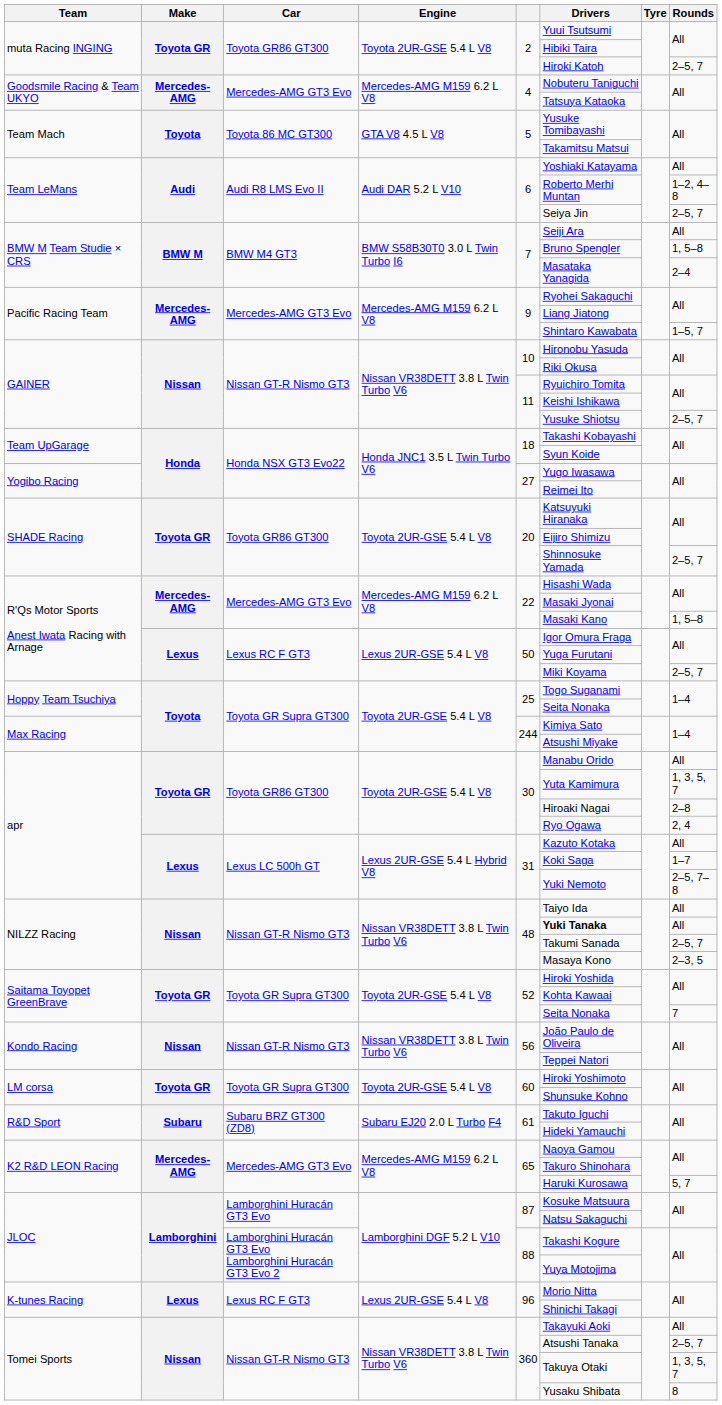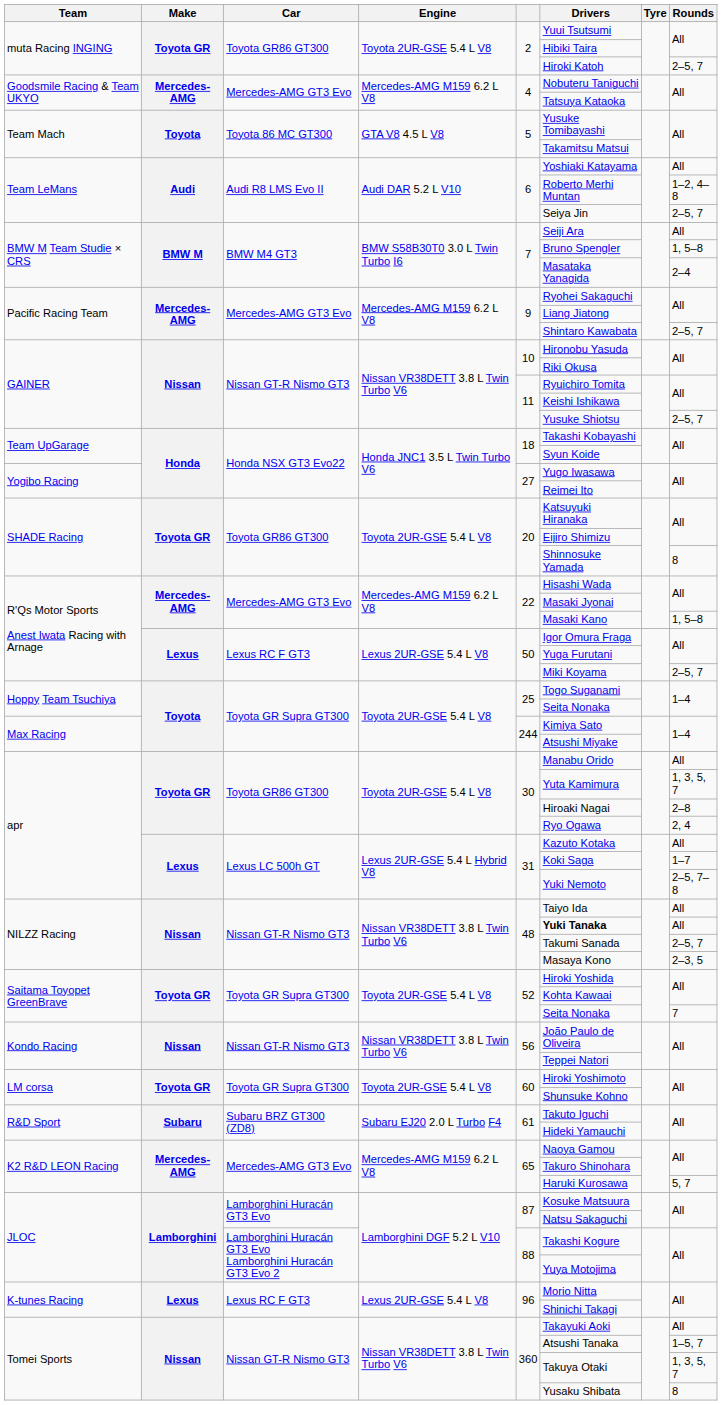(687, 331) 1–5, 7 -> (687, 331) 2–5, 7
(687, 560) 2–5, 7 -> (675, 560) 8
(687, 1343) 2–5, 7 -> (687, 1343) 1–5, 7
